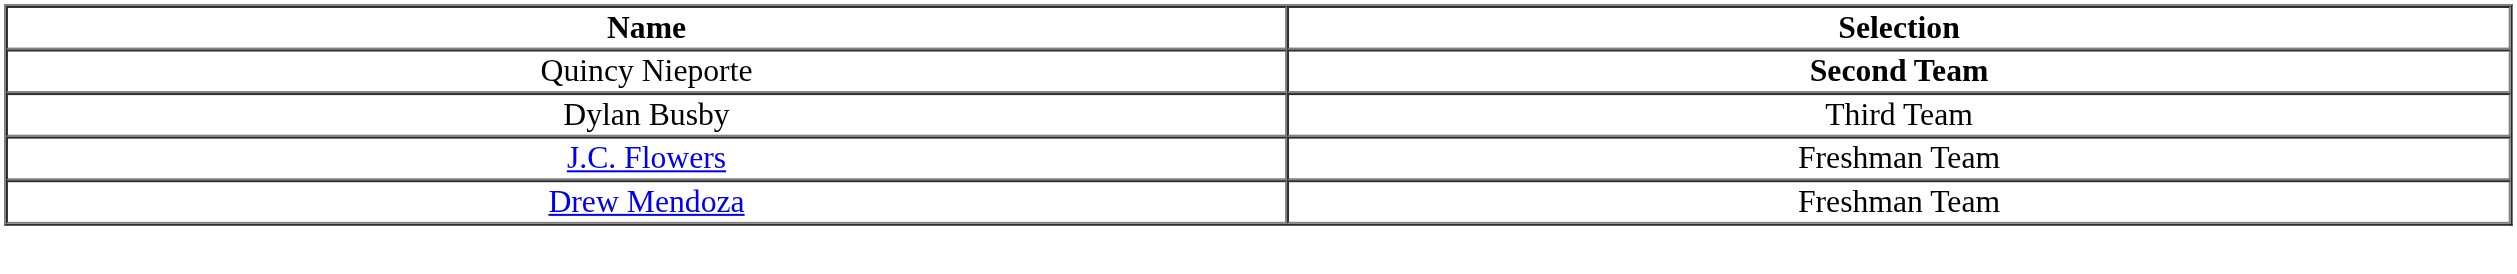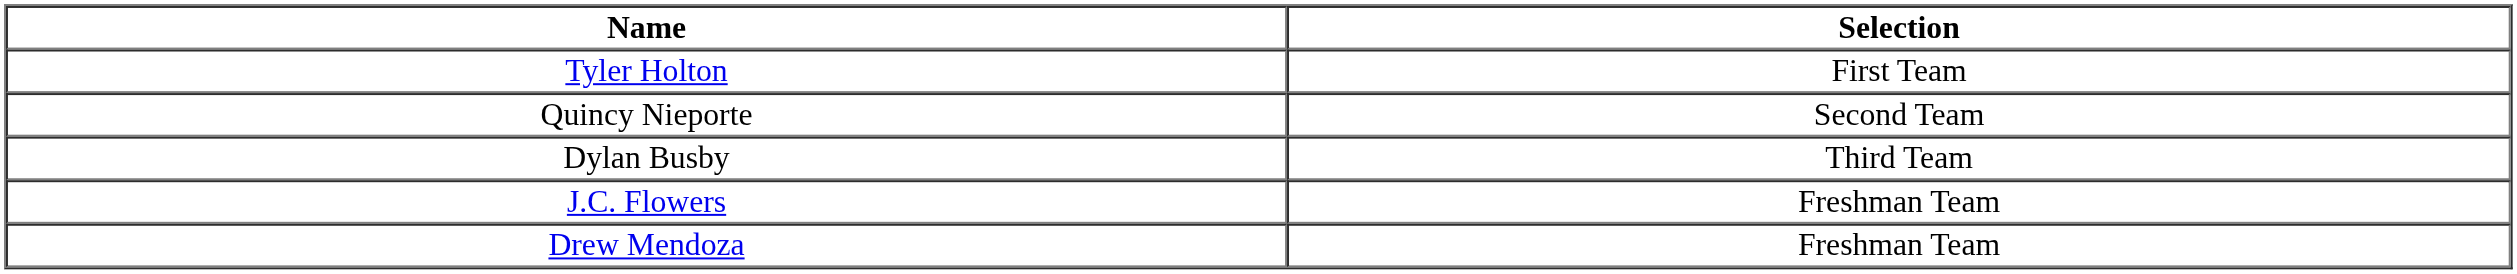+ row: (647, 70)
(1899, 70) bold -> (1899, 114) normal
